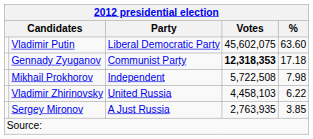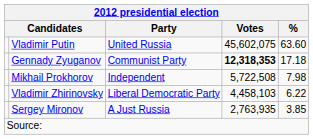(164, 45) Liberal Democratic Party -> (140, 45) United Russia
(140, 93) United Russia -> (164, 93) Liberal Democratic Party
